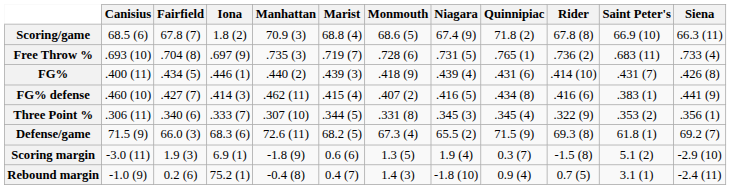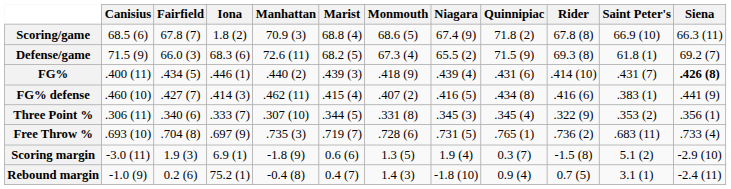rows swapped: (53, 134) <-> (53, 54)
(700, 74) normal -> (700, 74) bold
